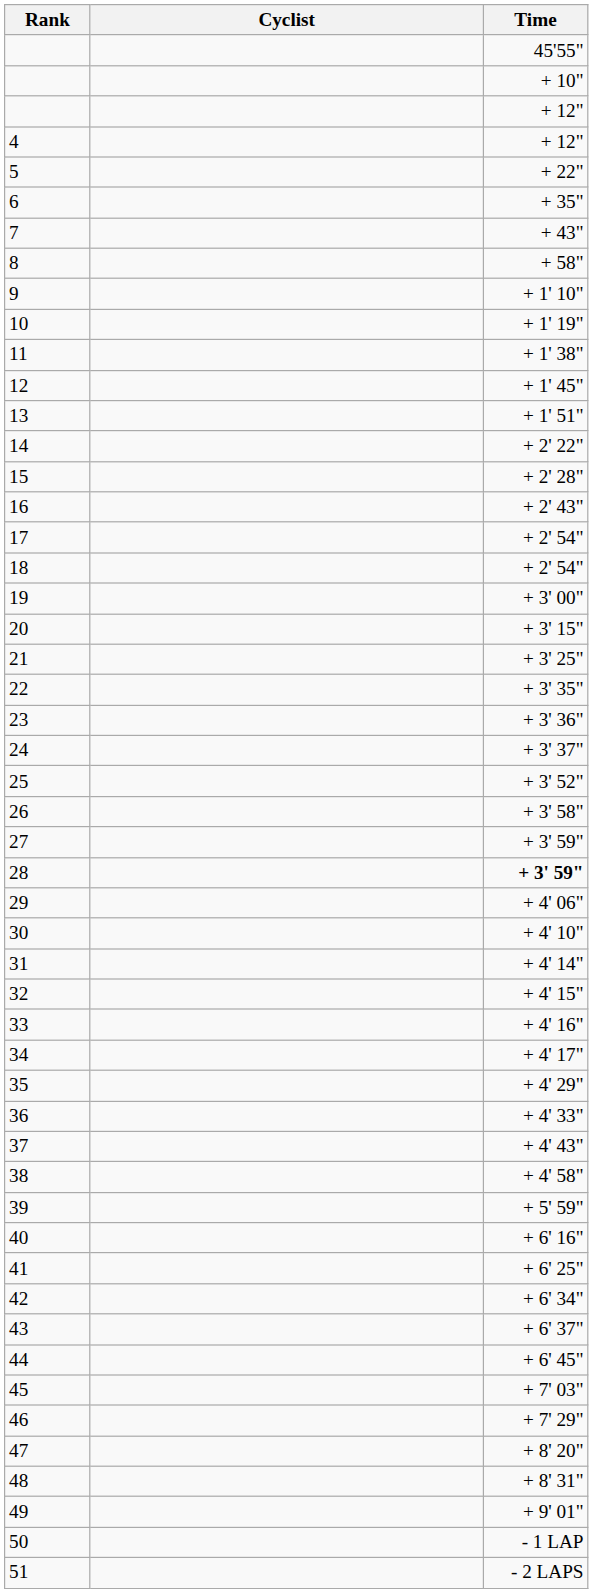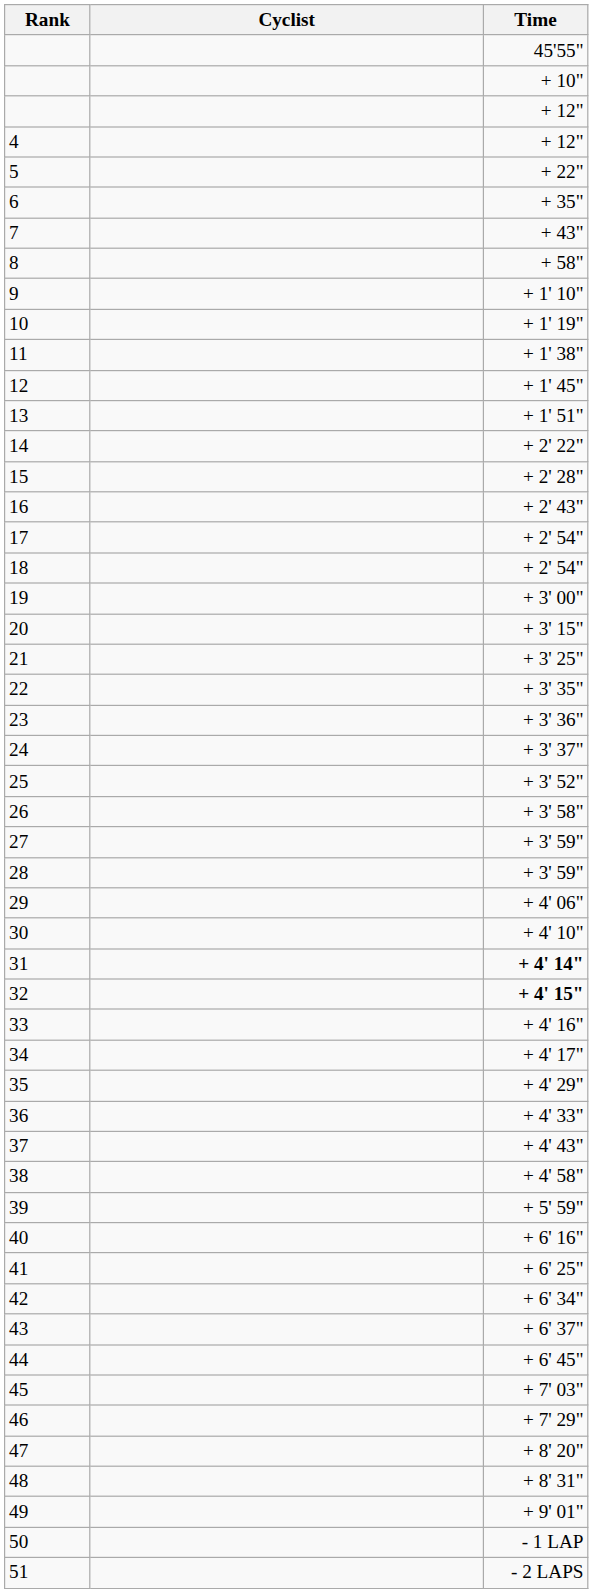(551, 872) bold -> (553, 872) normal
(553, 963) normal -> (551, 963) bold
(553, 994) normal -> (551, 994) bold
